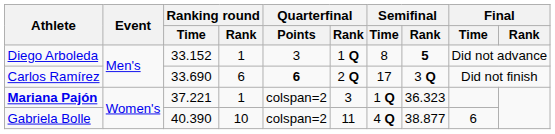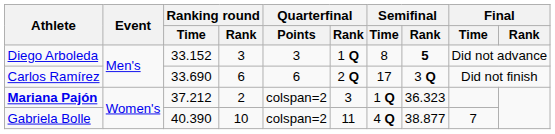(241, 56) 1 -> (241, 56) 3
(296, 77) bold -> (296, 77) normal
(191, 98) 37.221 -> (191, 98) 37.212
(241, 98) 1 -> (241, 98) 2
(473, 119) 6 -> (473, 119) 7
